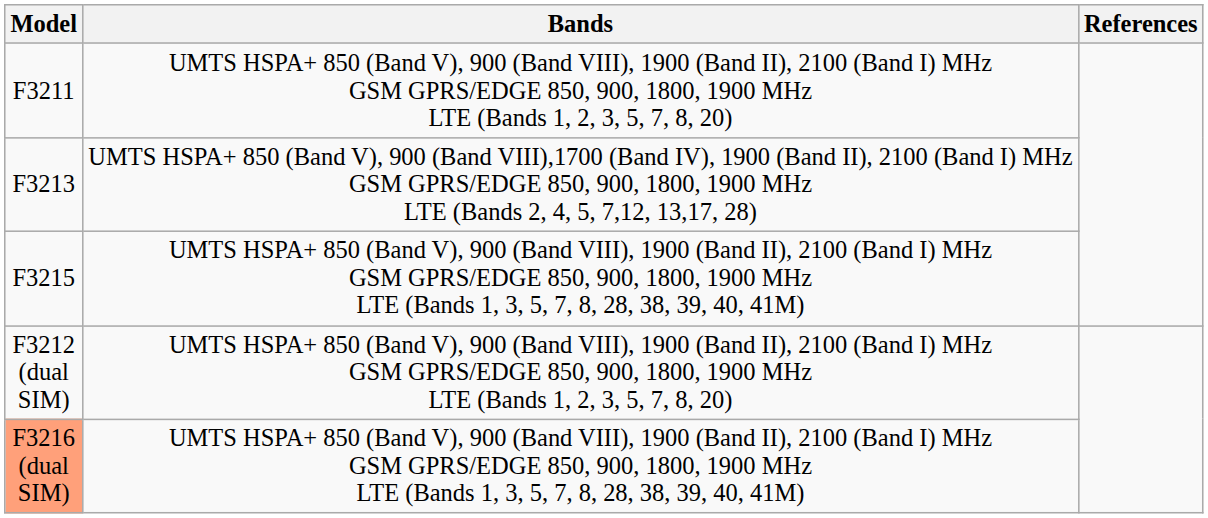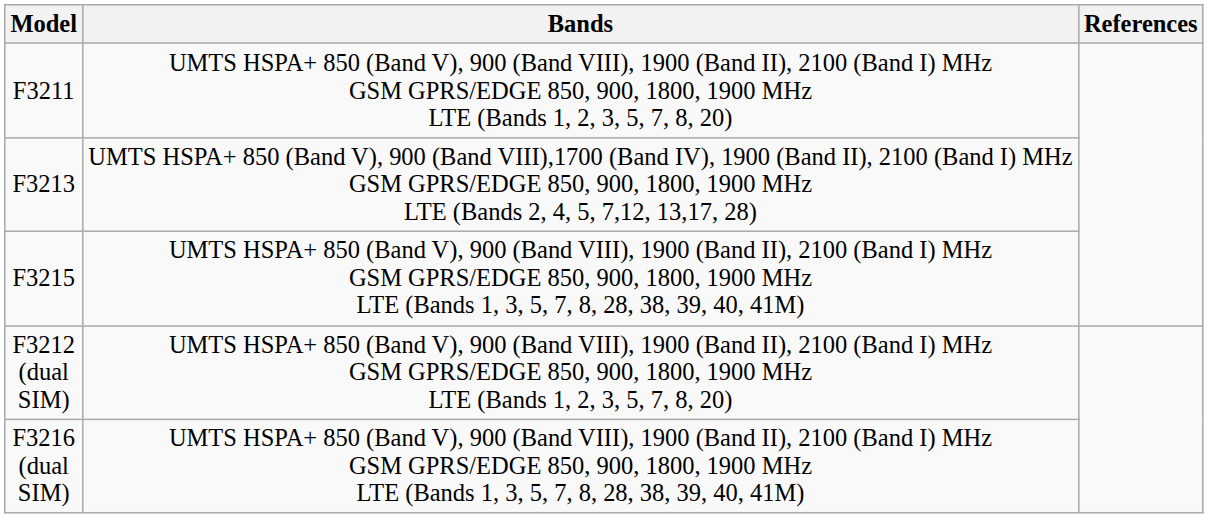(44, 465) lightsalmon background -> (44, 465) no background
